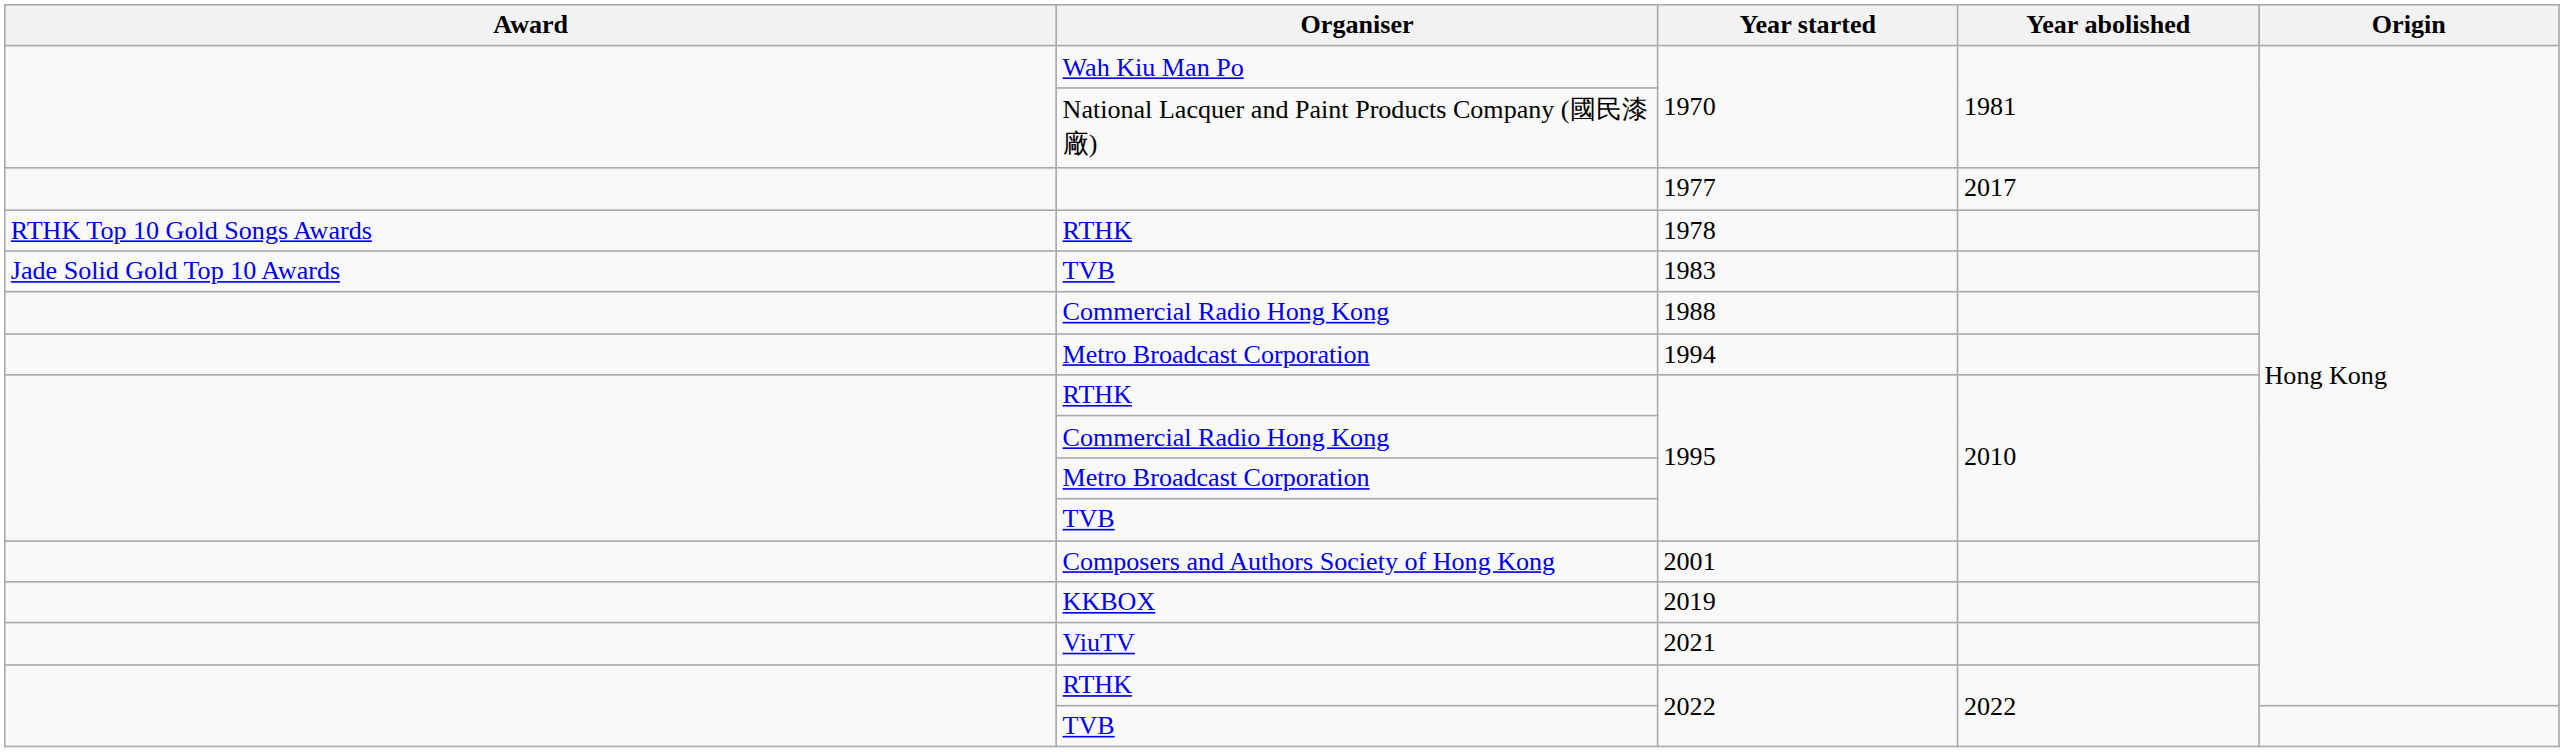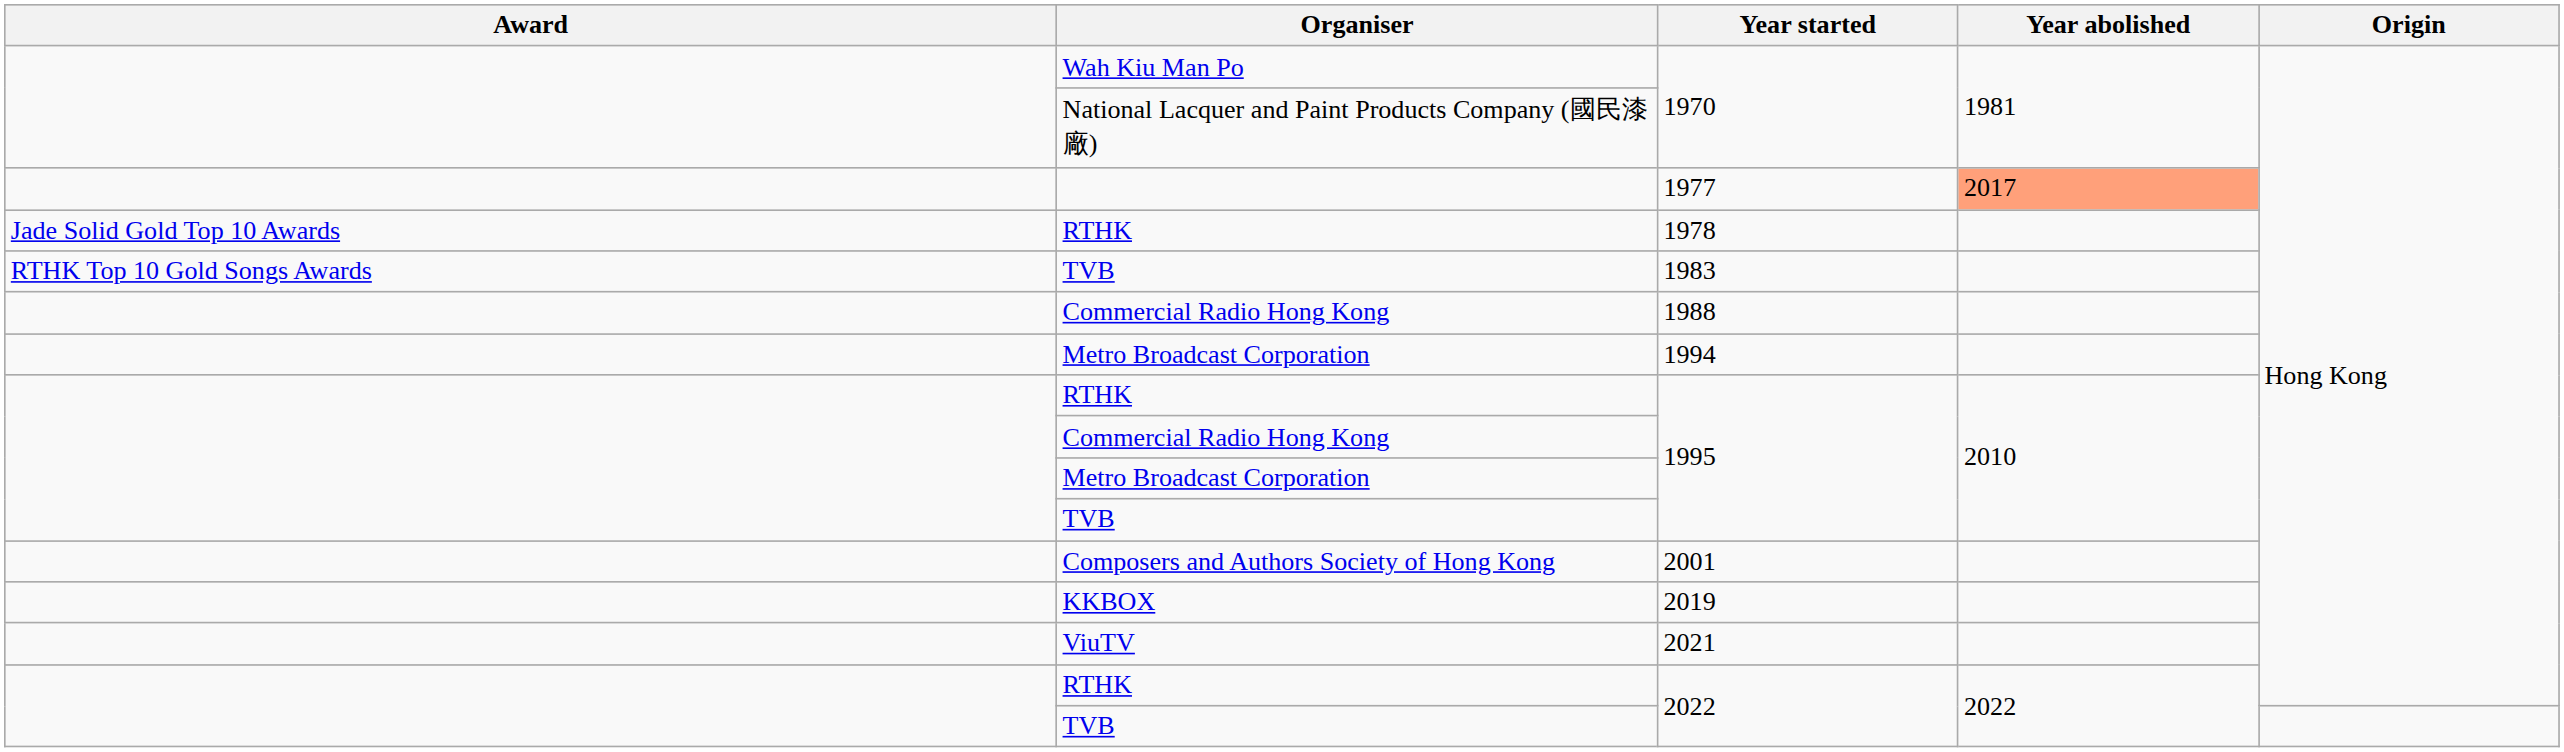(1990, 188) no background -> (1990, 188) lightsalmon background
(191, 229) RTHK Top 10 Gold Songs Awards -> (175, 229) Jade Solid Gold Top 10 Awards
(175, 271) Jade Solid Gold Top 10 Awards -> (191, 271) RTHK Top 10 Gold Songs Awards
